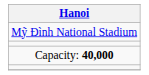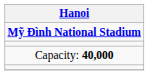(74, 31) normal -> (74, 31) bold
